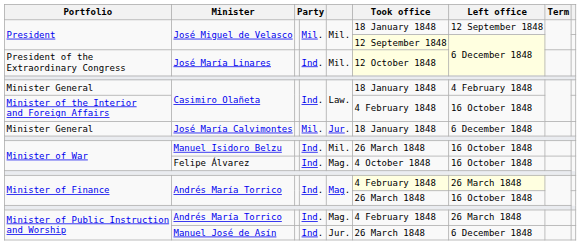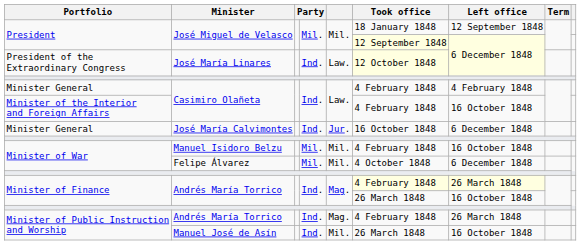(339, 62) Mil. -> (339, 62) Law.
(395, 87) 18 January 1848 -> (395, 87) 4 February 1848
(312, 128) Mil. -> (312, 128) Ind.
(395, 128) 18 January 1848 -> (395, 128) 16 October 1848
(312, 148) Ind. -> (312, 148) Mil.
(390, 148) 26 March 1848 -> (395, 148) 4 February 1848
(312, 163) Ind. -> (312, 163) Mil.
(339, 163) Mag. -> (339, 163) Mil.
(492, 163) 16 October 1848 -> (492, 163) 6 December 1848
(339, 232) Jur. -> (339, 232) Mil.
(492, 232) 6 December 1848 -> (492, 232) 16 October 1848
